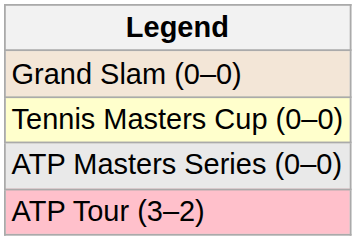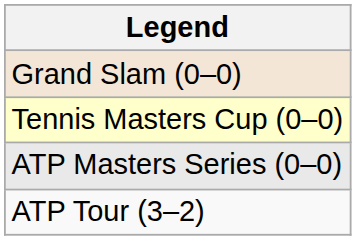(108, 211) pink background -> (108, 211) no background
